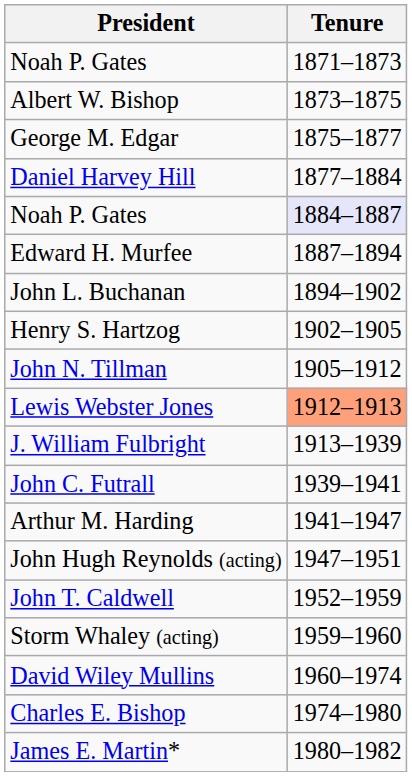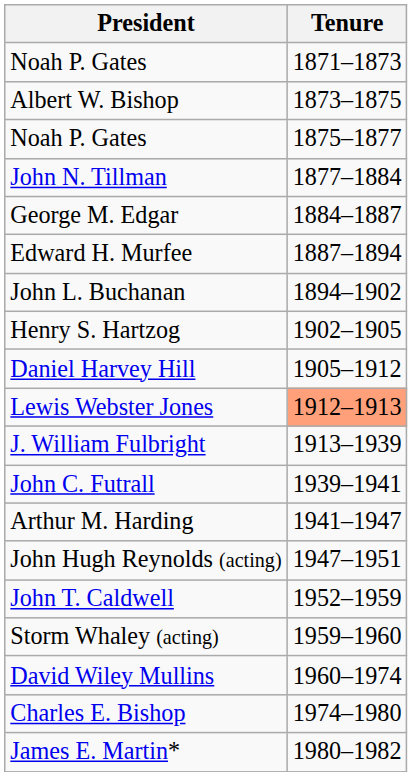(94, 138) George M. Edgar -> (78, 138) Noah P. Gates
(103, 176) Daniel Harvey Hill -> (89, 176) John N. Tillman
(78, 215) Noah P. Gates -> (94, 215) George M. Edgar
(347, 215) lavender background -> (347, 215) no background
(89, 368) John N. Tillman -> (103, 368) Daniel Harvey Hill
